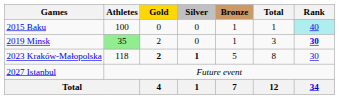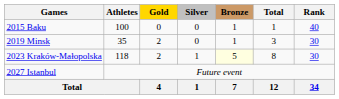(314, 27) paleturquoise background -> (314, 27) no background
(122, 42) lightgreen background -> (122, 42) no background
(314, 42) bold -> (314, 42) normal
(159, 57) bold -> (159, 57) normal
(197, 57) bold -> (197, 57) normal
(235, 57) no background -> (235, 57) lightyellow background
